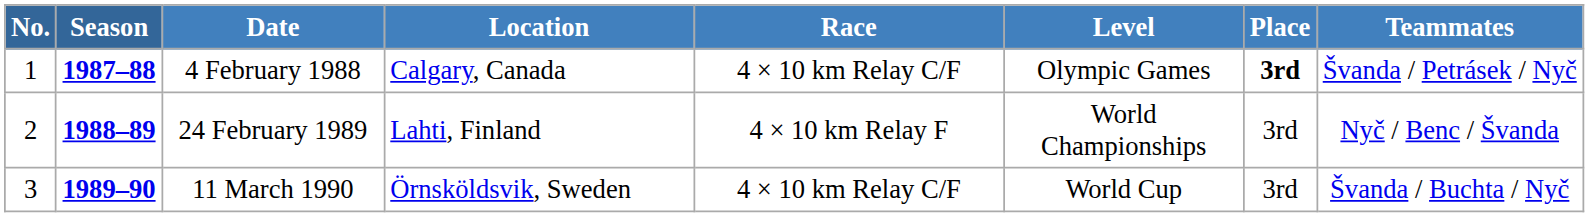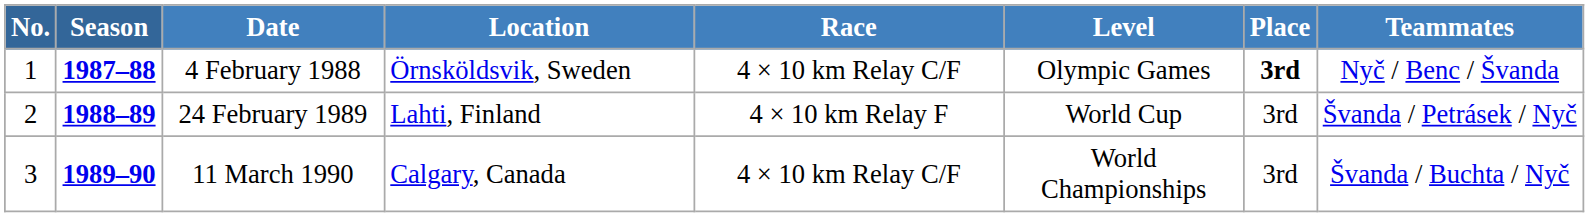(478, 70) Calgary, Canada -> (511, 70) Örnsköldsvik, Sweden
(1450, 70) Švanda / Petrásek / Nyč -> (1450, 70) Nyč / Benc / Švanda
(1124, 130) World Championships -> (1124, 114) World Cup
(1450, 130) Nyč / Benc / Švanda -> (1450, 114) Švanda / Petrásek / Nyč
(511, 189) Örnsköldsvik, Sweden -> (478, 173) Calgary, Canada
(1124, 189) World Cup -> (1124, 173) World Championships
